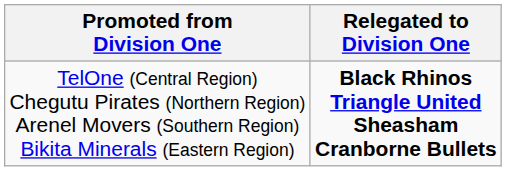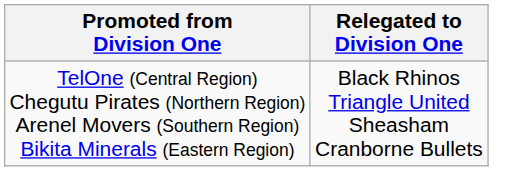(406, 113) bold -> (399, 113) normal
